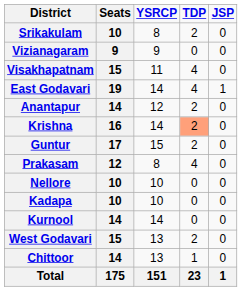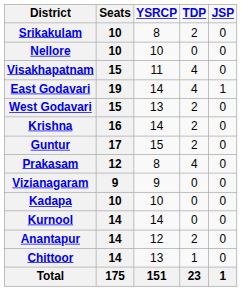rows swapped: (50, 51) <-> (50, 182)
rows swapped: (50, 239) <-> (50, 107)
(194, 126) lightsalmon background -> (194, 126) no background
